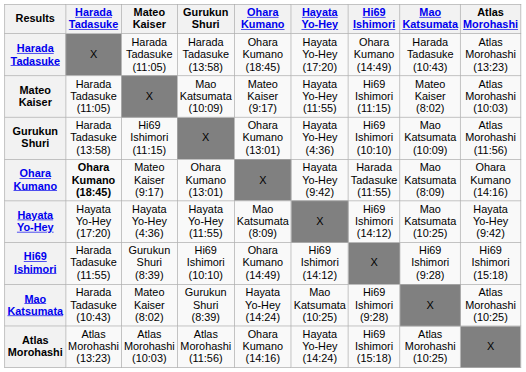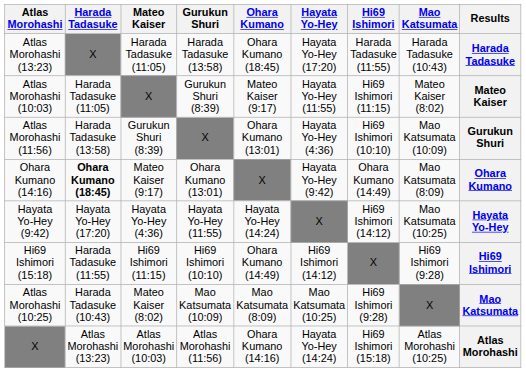columns swapped: (35, 19) <-> (491, 19)
(374, 54) Ohara Kumano (14:49) -> (373, 54) Harada Tadasuke (11:55)
(206, 96) Mao Katsumata (10:09) -> (205, 96) Gurukun Shuri (8:39)
(149, 138) Hi69 Ishimori (11:15) -> (149, 138) Gurukun Shuri (8:39)
(374, 180) Harada Tadasuke (11:55) -> (373, 180) Ohara Kumano (14:49)
(263, 221) Mao Katsumata (8:09) -> (262, 221) Hayata Yo-Hey (14:24)
(149, 263) Gurukun Shuri (8:39) -> (149, 263) Hi69 Ishimori (11:15)
(206, 305) Gurukun Shuri (8:39) -> (205, 305) Mao Katsumata (10:09)
(263, 305) Hayata Yo-Hey (14:24) -> (262, 305) Mao Katsumata (8:09)
